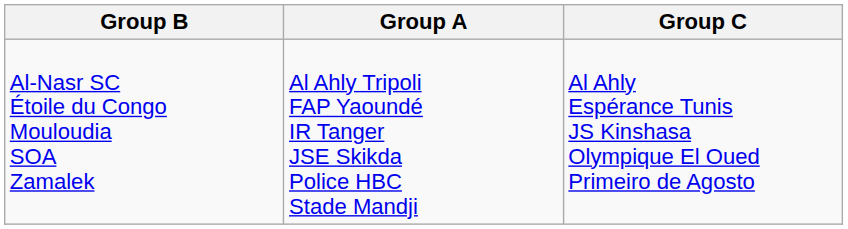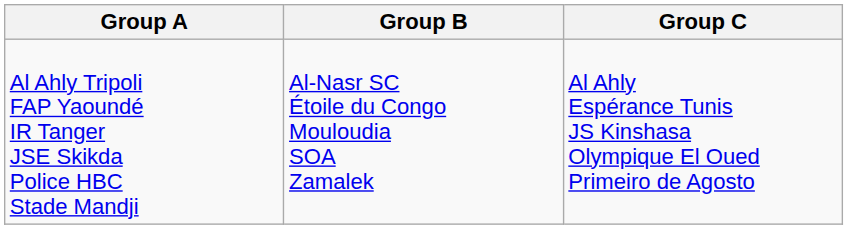columns swapped: (424, 22) <-> (144, 22)
